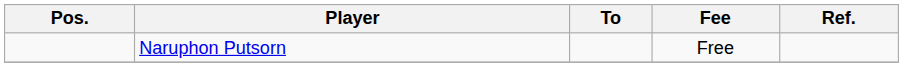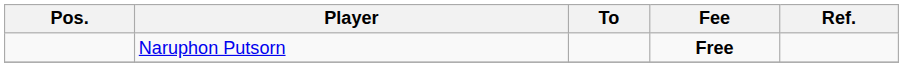(715, 47) normal -> (714, 47) bold
